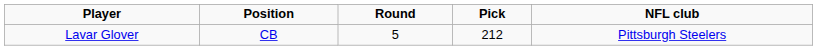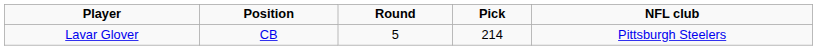(492, 34) 212 -> (492, 34) 214
